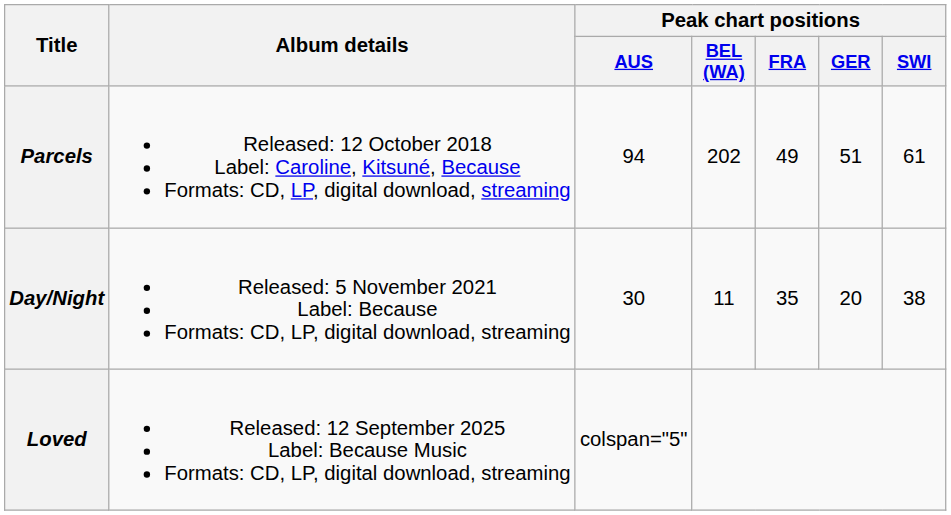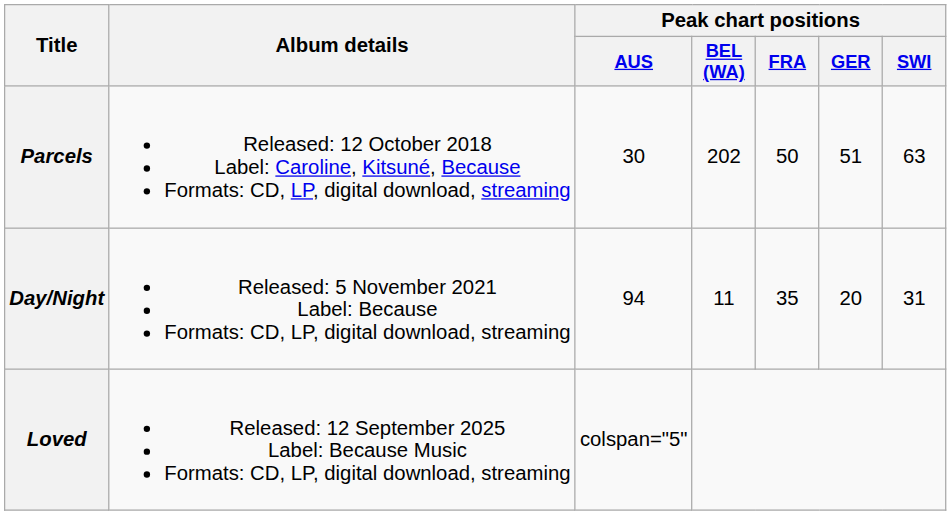(634, 156) 94 -> (634, 156) 30
(787, 156) 49 -> (787, 156) 50
(914, 156) 61 -> (914, 156) 63
(634, 298) 30 -> (634, 298) 94
(914, 298) 38 -> (914, 298) 31
